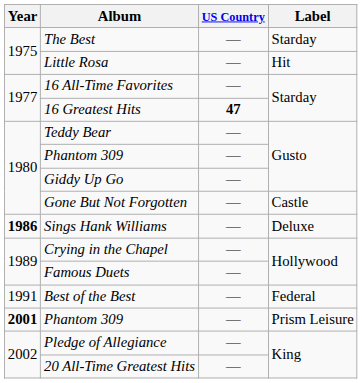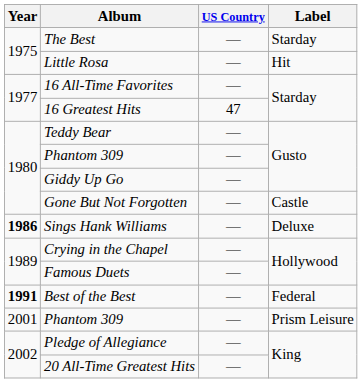(233, 109) bold -> (233, 109) normal
(23, 296) normal -> (23, 296) bold
(23, 319) bold -> (23, 319) normal
